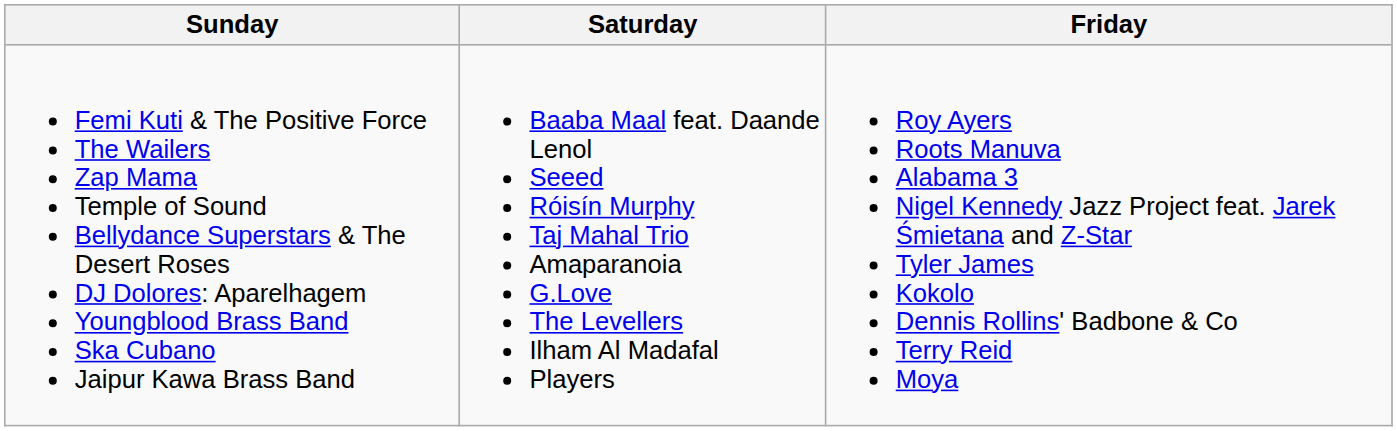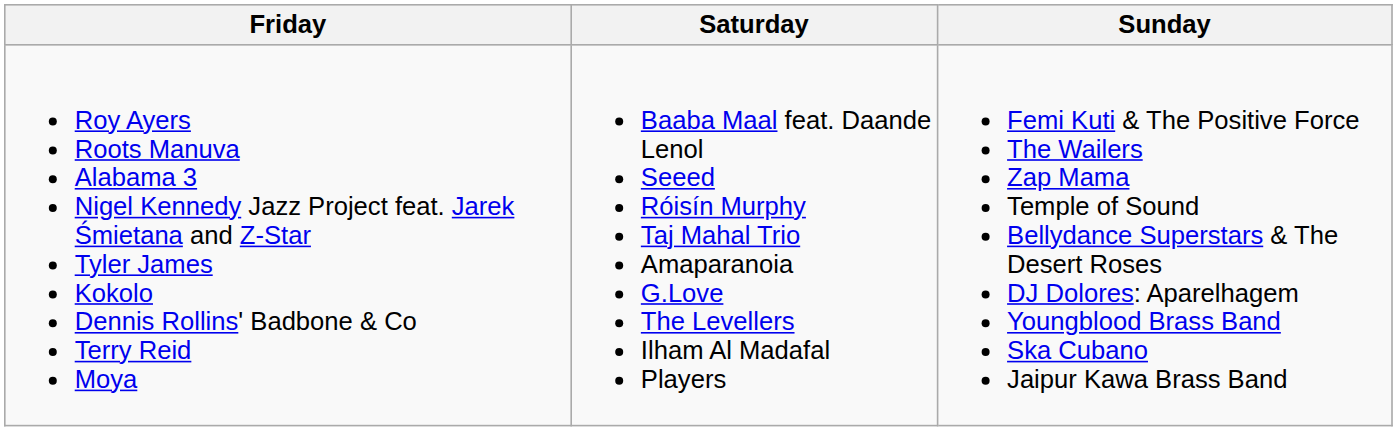columns swapped: (1109, 24) <-> (232, 24)
